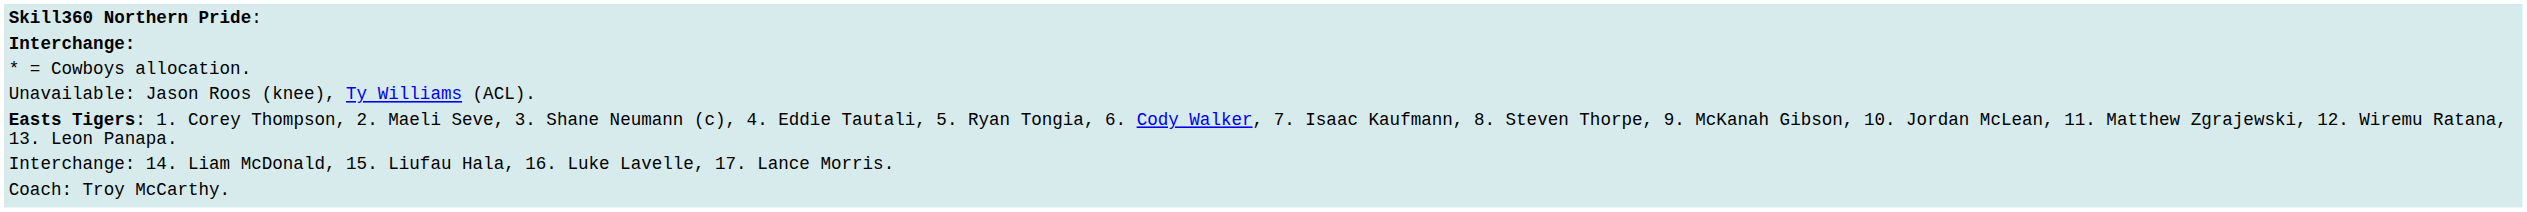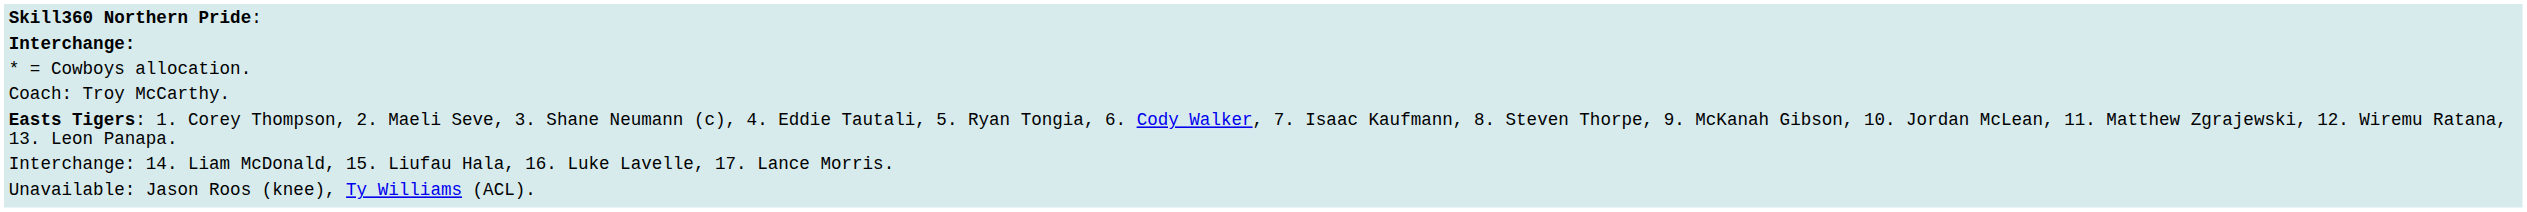(272, 95) Unavailable: Jason Roos (knee), Ty Williams (ACL). -> (119, 95) Coach: Troy McCarthy.
(119, 190) Coach: Troy McCarthy. -> (272, 190) Unavailable: Jason Roos (knee), Ty Williams (ACL).
